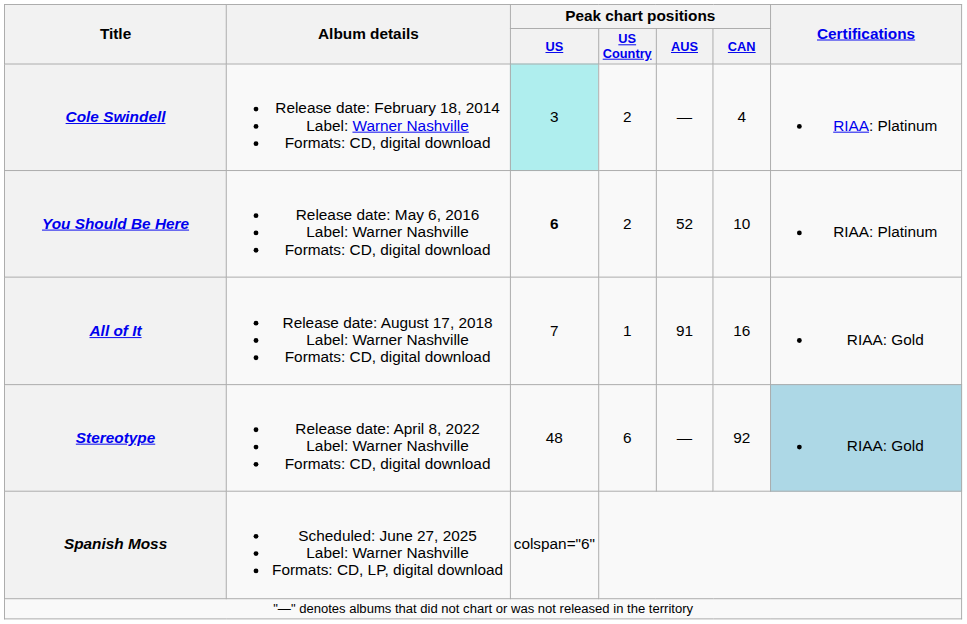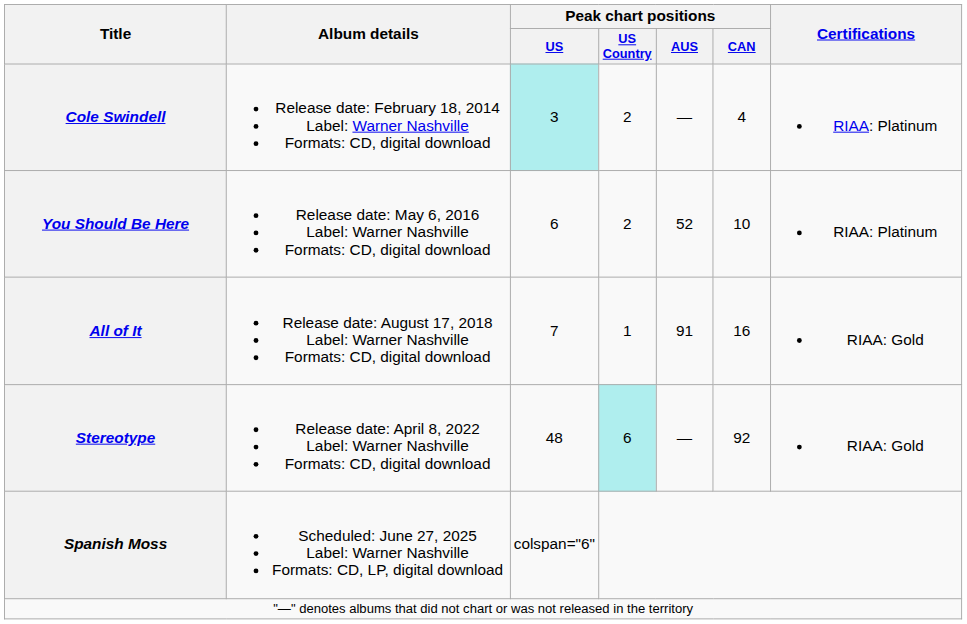(554, 224) bold -> (554, 224) normal
(627, 437) no background -> (627, 437) paleturquoise background
(866, 447) lightblue background -> (866, 447) no background
